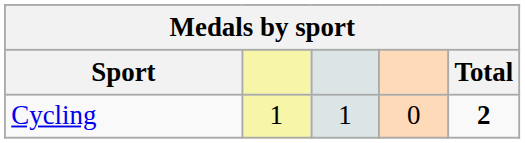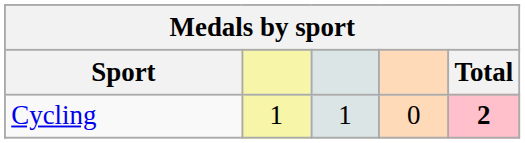(484, 115) no background -> (484, 115) pink background
